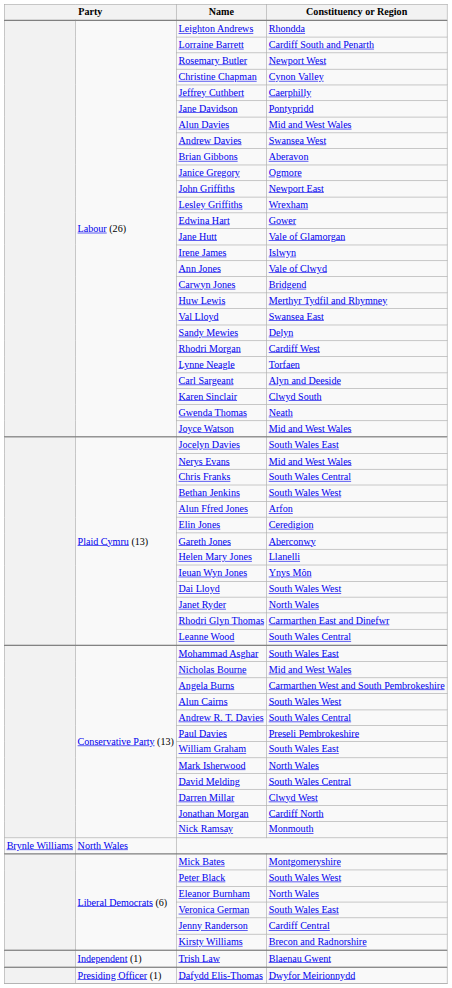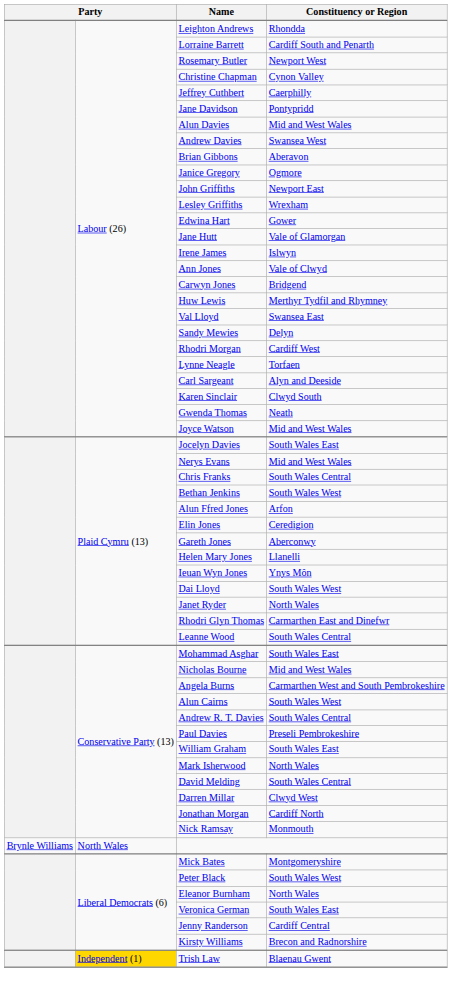(110, 958) no background -> (110, 958) gold background
- row: (221, 975)
